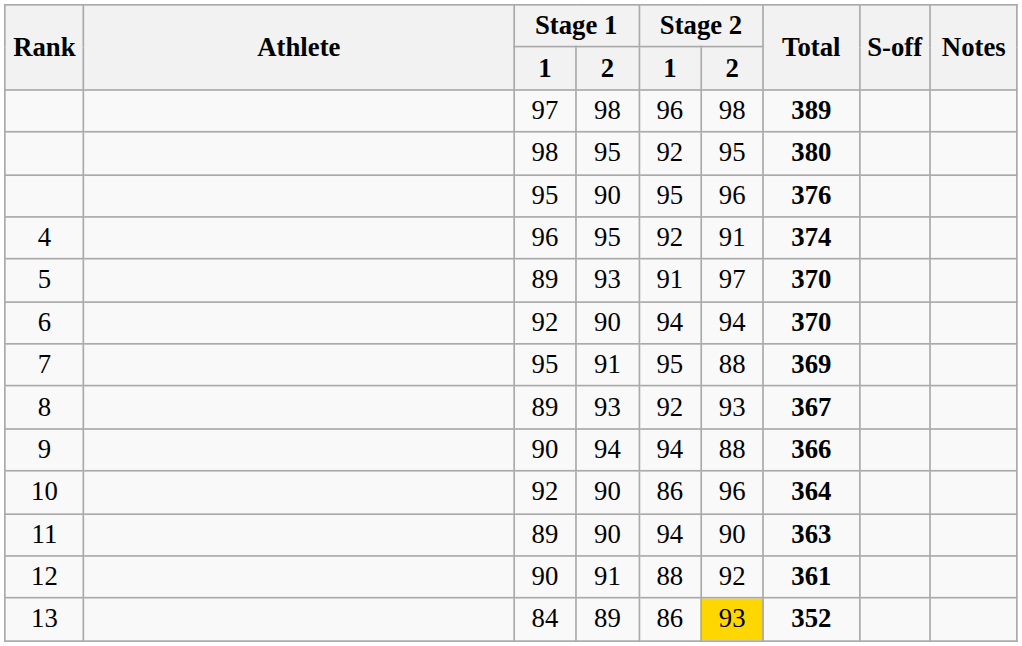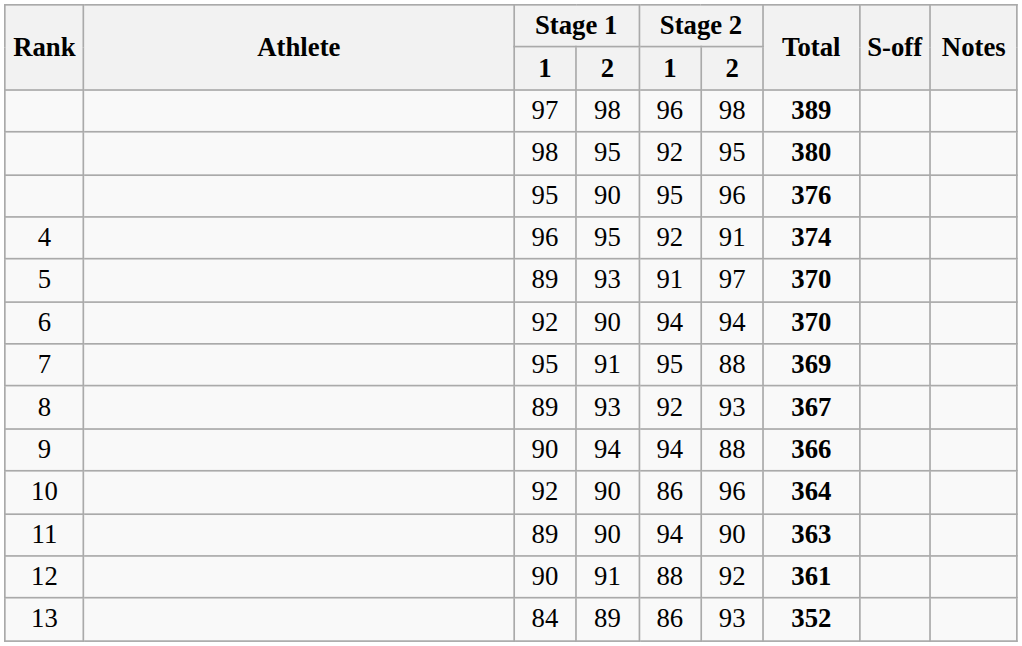(732, 618) gold background -> (732, 618) no background
